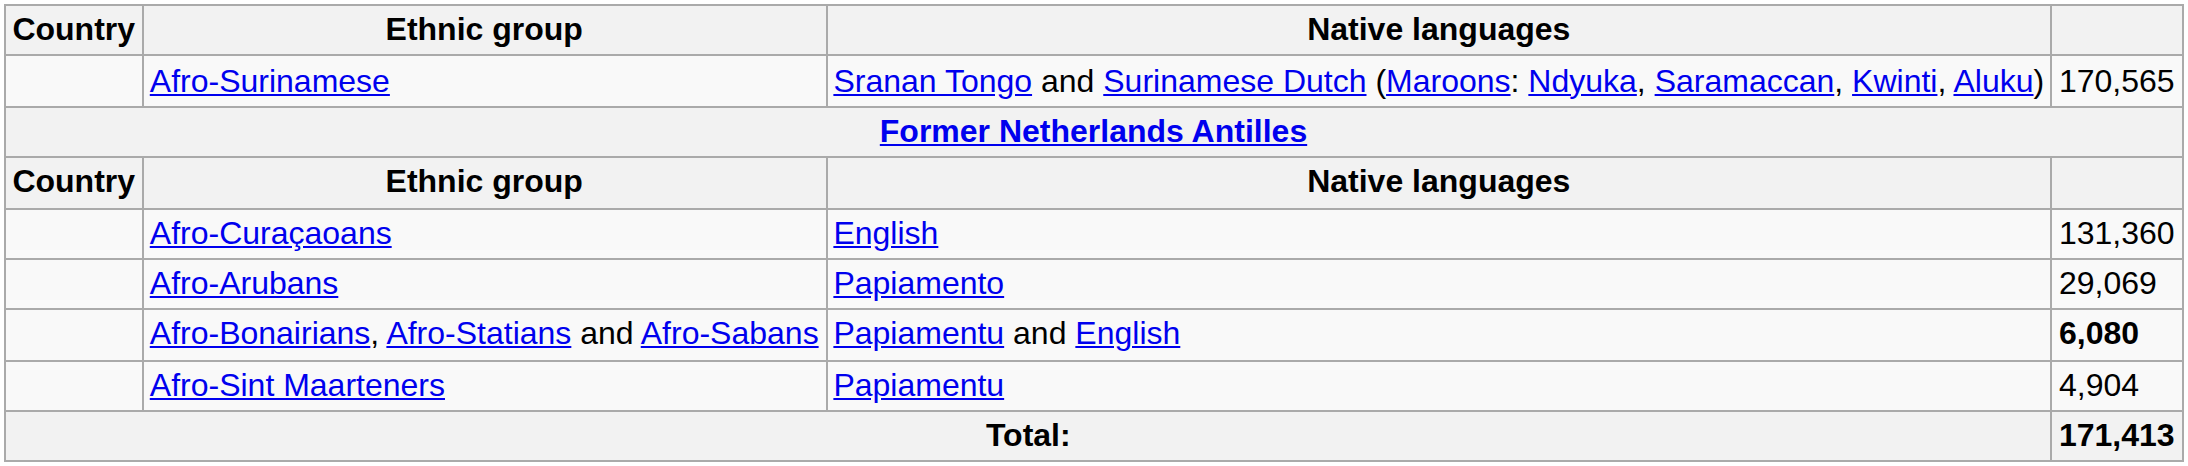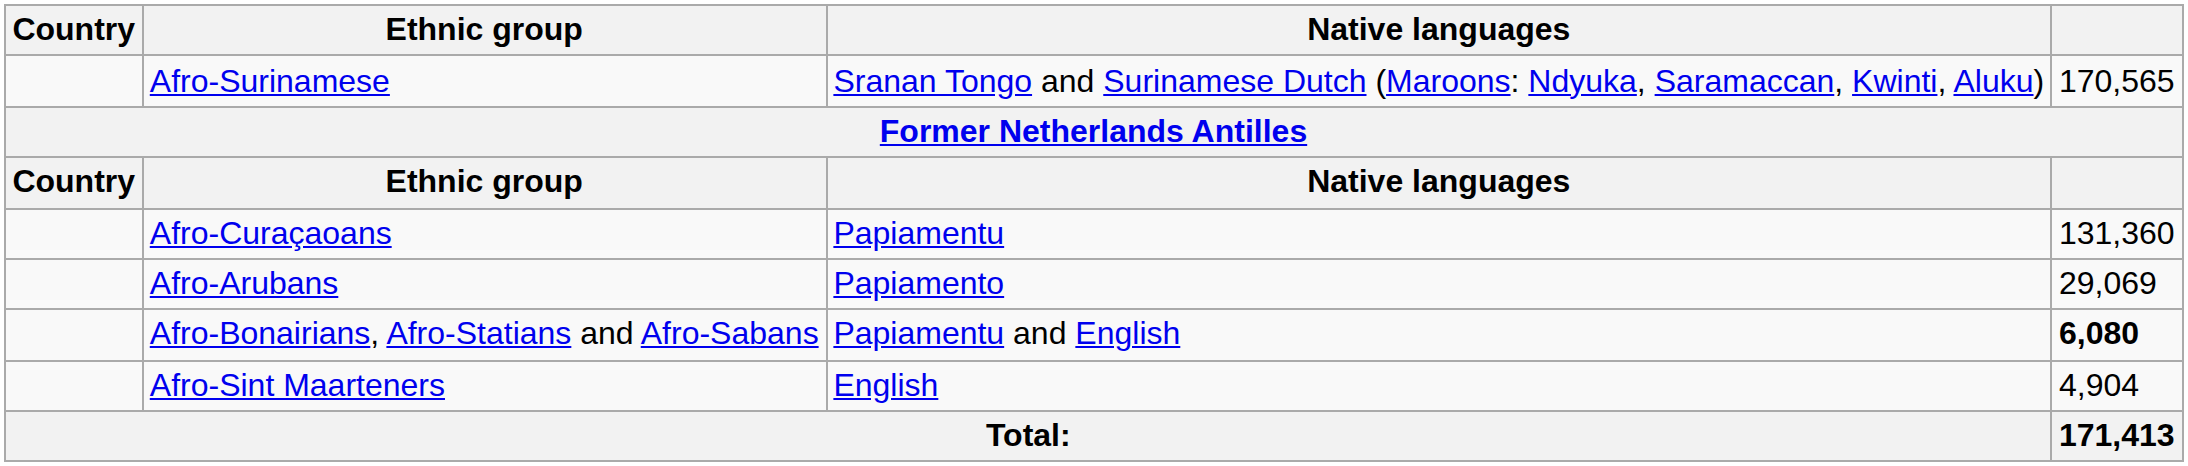(886, 232) English -> (919, 232) Papiamentu
(919, 385) Papiamentu -> (886, 385) English
